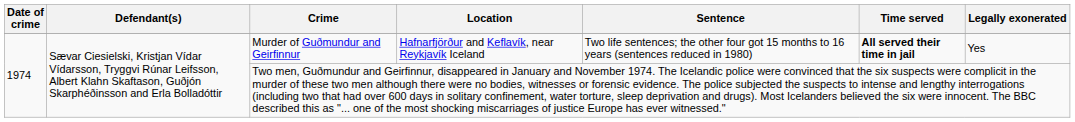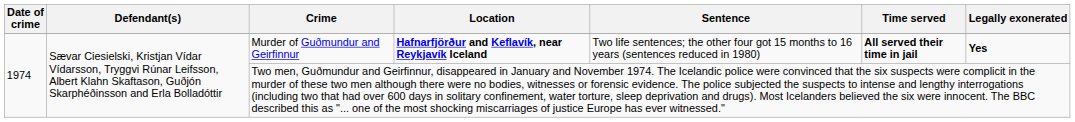(476, 48) normal -> (479, 48) bold
(976, 48) normal -> (978, 48) bold
